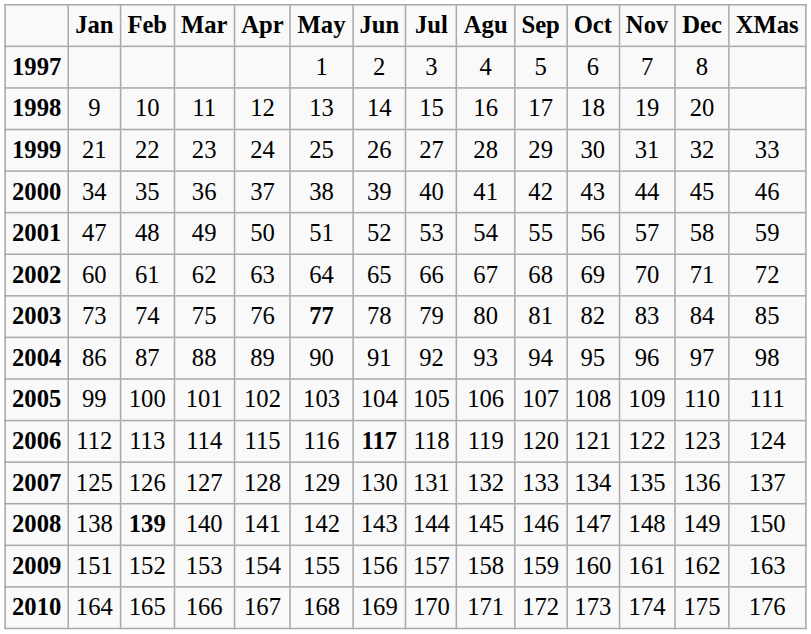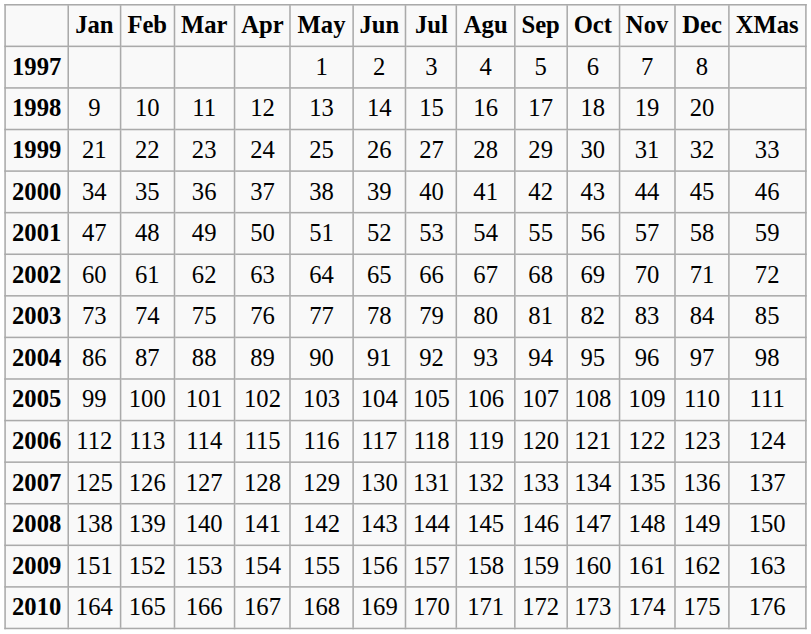(322, 316) bold -> (322, 316) normal
(379, 441) bold -> (379, 441) normal
(147, 524) bold -> (147, 524) normal
